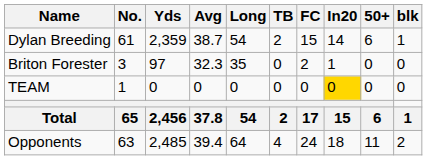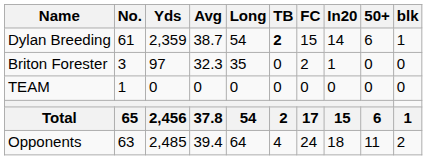(278, 40) normal -> (278, 40) bold
(331, 87) gold background -> (331, 87) no background
